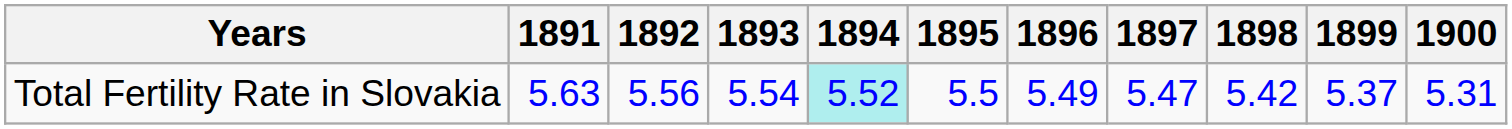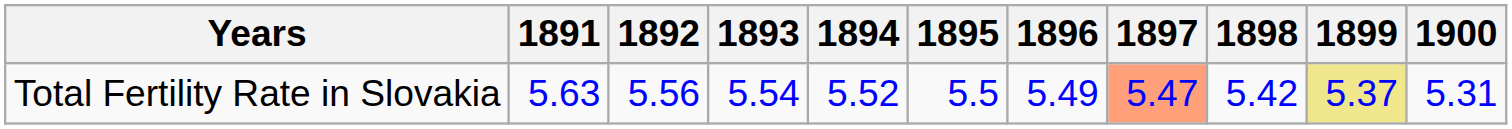(863, 92) paleturquoise background -> (863, 92) no background
(1162, 92) no background -> (1162, 92) lightsalmon background
(1362, 92) no background -> (1362, 92) khaki background
